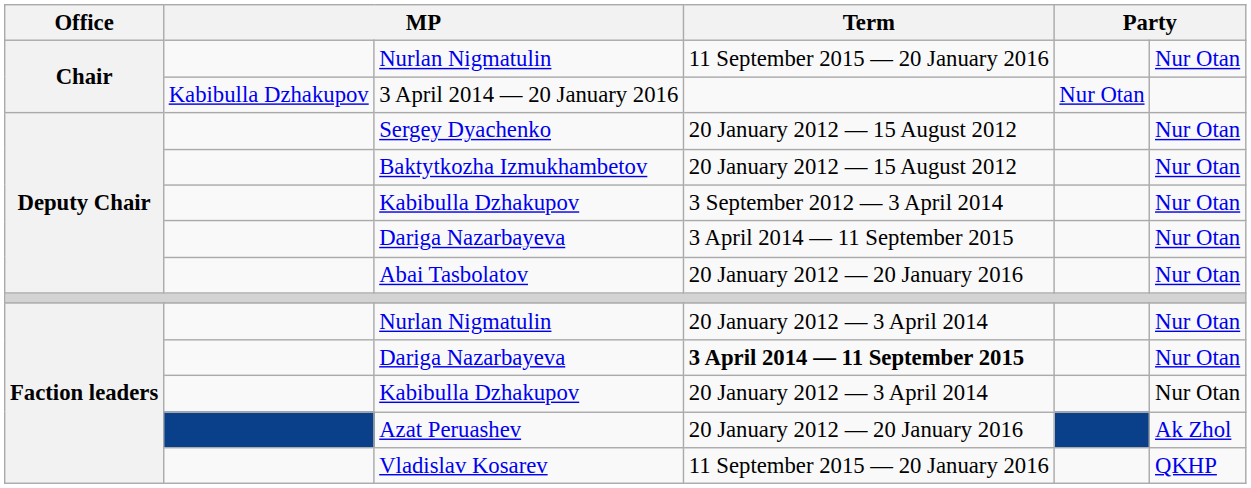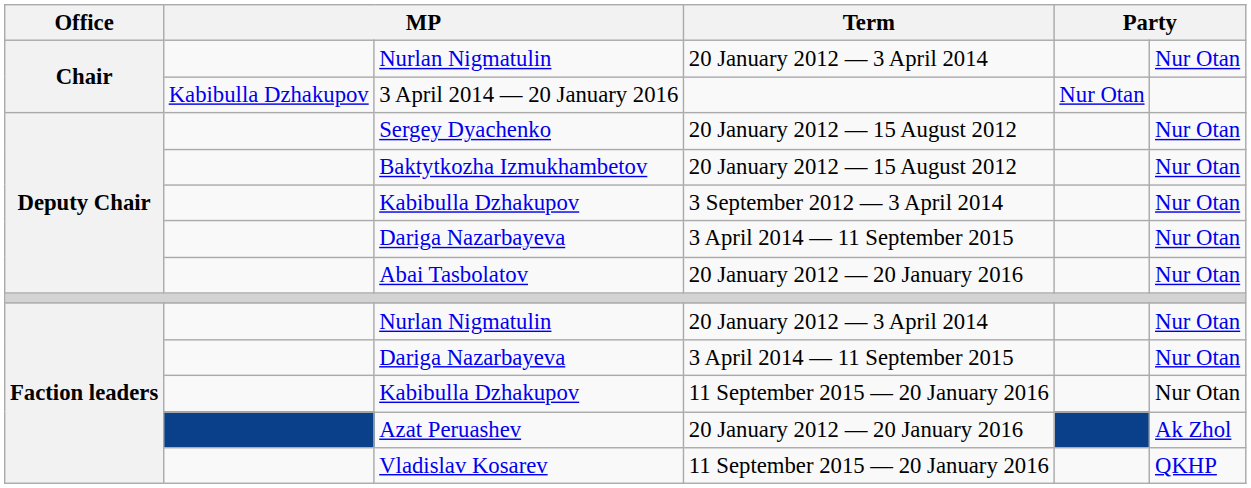(869, 58) 11 September 2015 — 20 January 2016 -> (838, 58) 20 January 2012 — 3 April 2014
(856, 357) bold -> (851, 357) normal
(838, 393) 20 January 2012 — 3 April 2014 -> (869, 393) 11 September 2015 — 20 January 2016
